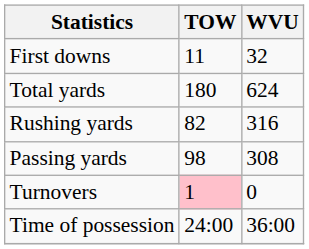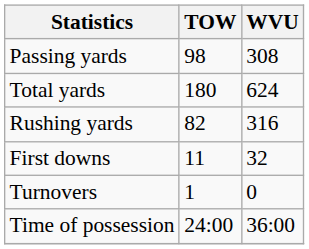rows swapped: (60, 55) <-> (68, 157)
(190, 191) pink background -> (190, 191) no background
